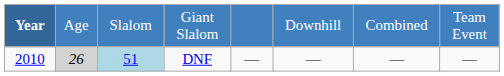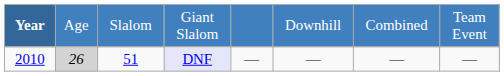(131, 59) lightblue background -> (131, 59) no background
(197, 59) no background -> (197, 59) lavender background
